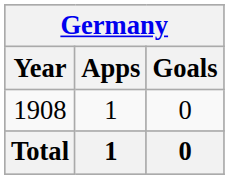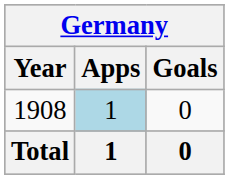(111, 109) no background -> (111, 109) lightblue background
